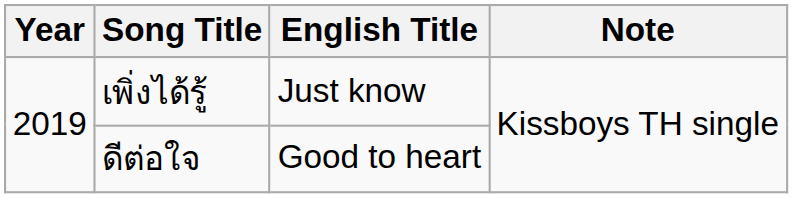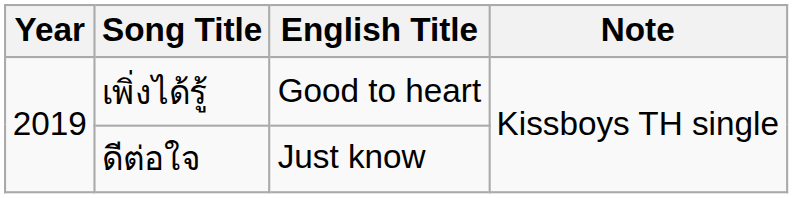(352, 90) Just know -> (379, 90) Good to heart
(379, 158) Good to heart -> (352, 158) Just know
